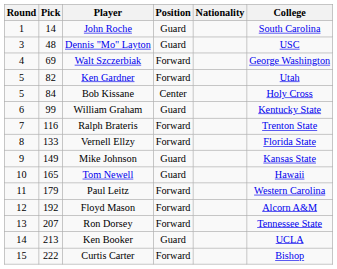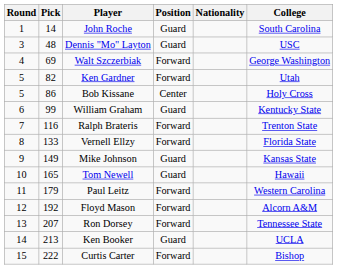(51, 93) 84 -> (51, 93) 86
